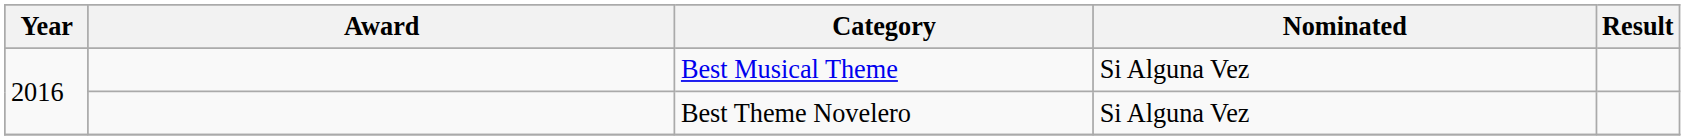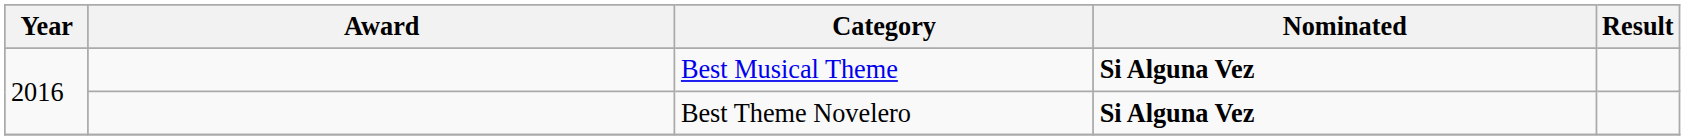(1175, 69) normal -> (1177, 69) bold
(1175, 113) normal -> (1177, 113) bold
